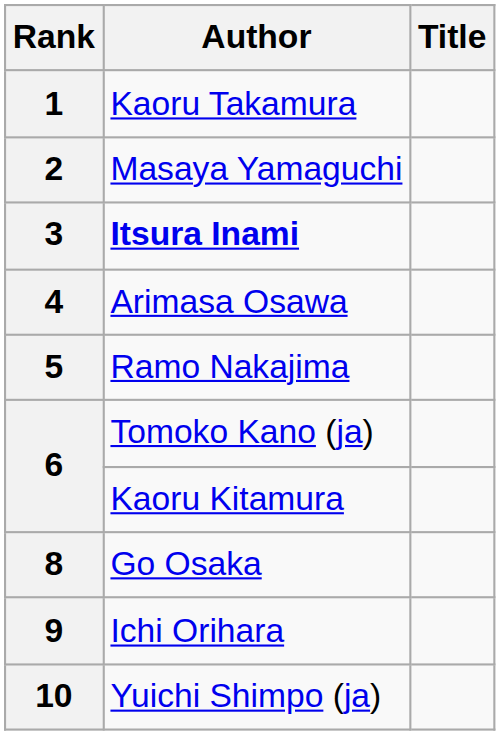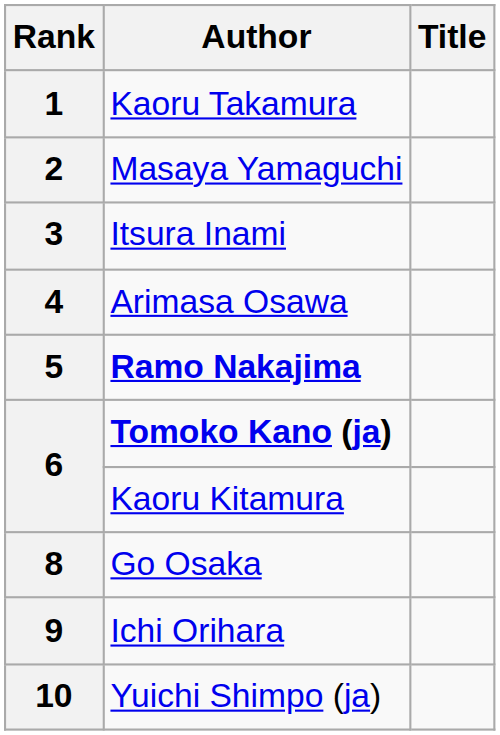(205, 235) bold -> (198, 235) normal
(230, 366) normal -> (236, 366) bold
(242, 432) normal -> (251, 432) bold
